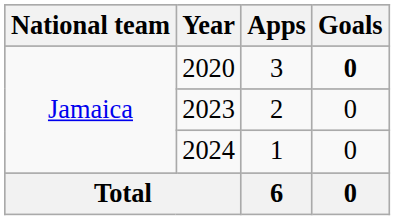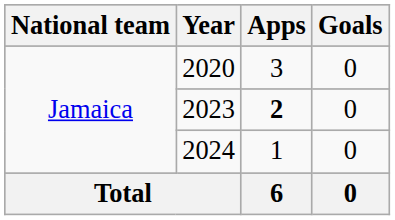(350, 67) bold -> (350, 67) normal
(277, 109) normal -> (277, 109) bold
